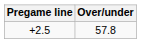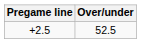(106, 30) 57.8 -> (106, 30) 52.5
